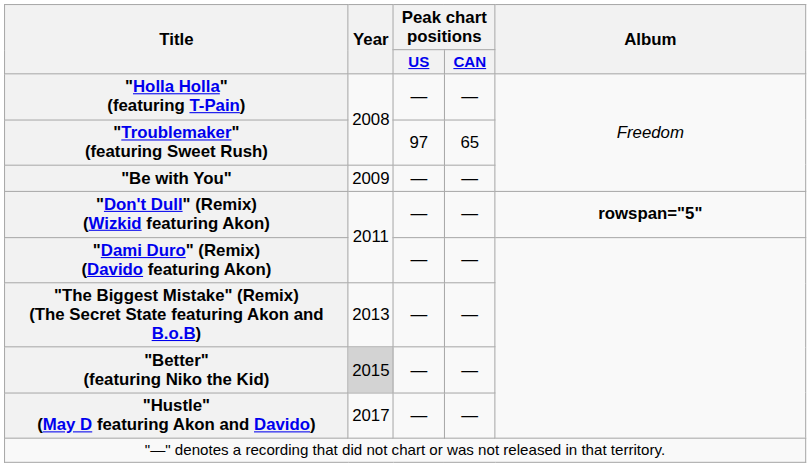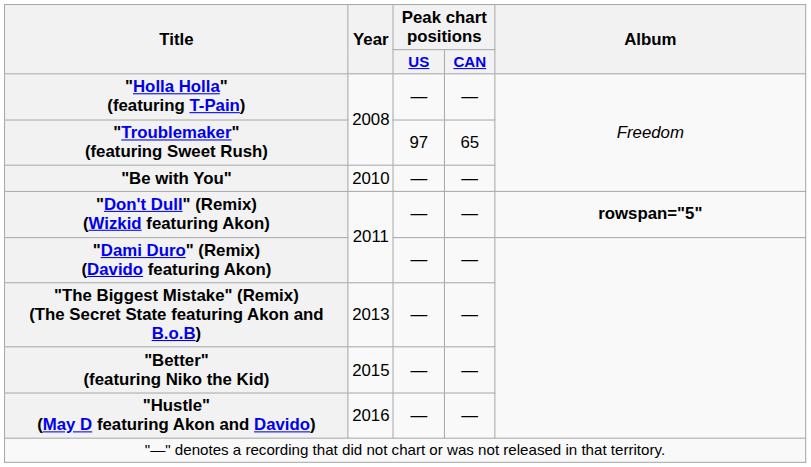(371, 178) 2009 -> (371, 178) 2010
(371, 369) lightgrey background -> (371, 369) no background
(371, 415) 2017 -> (371, 415) 2016
